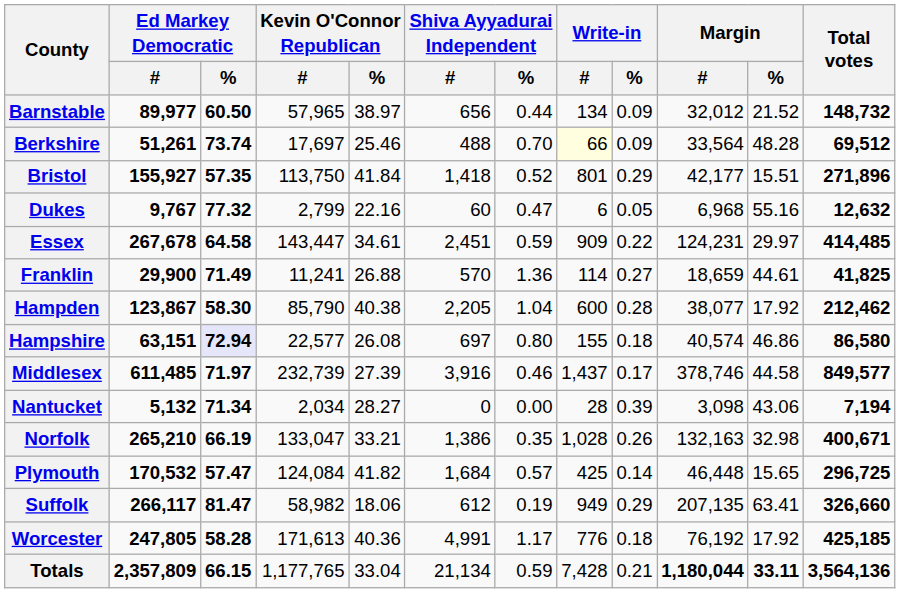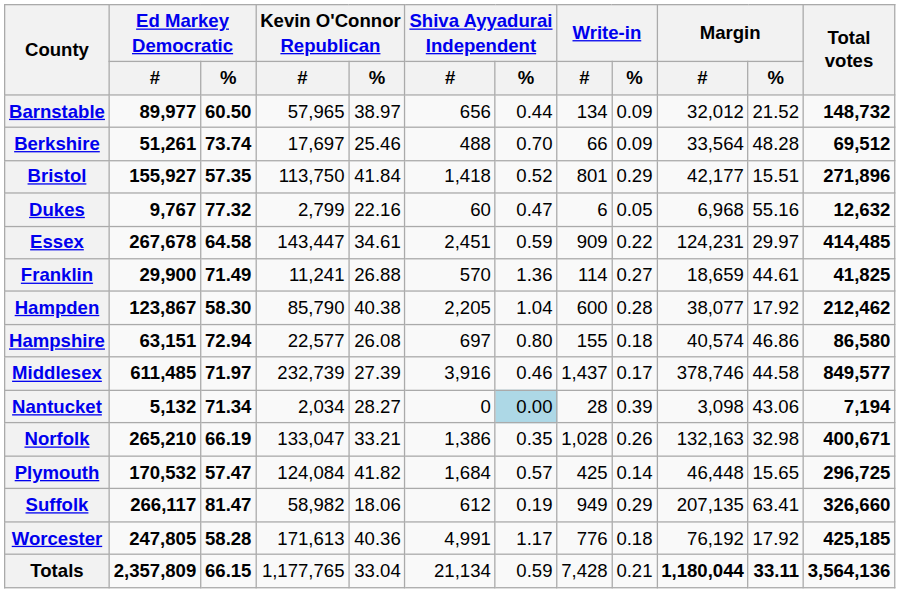(597, 144) lightyellow background -> (597, 144) no background
(228, 341) lavender background -> (228, 341) no background
(534, 407) no background -> (534, 407) lightblue background
